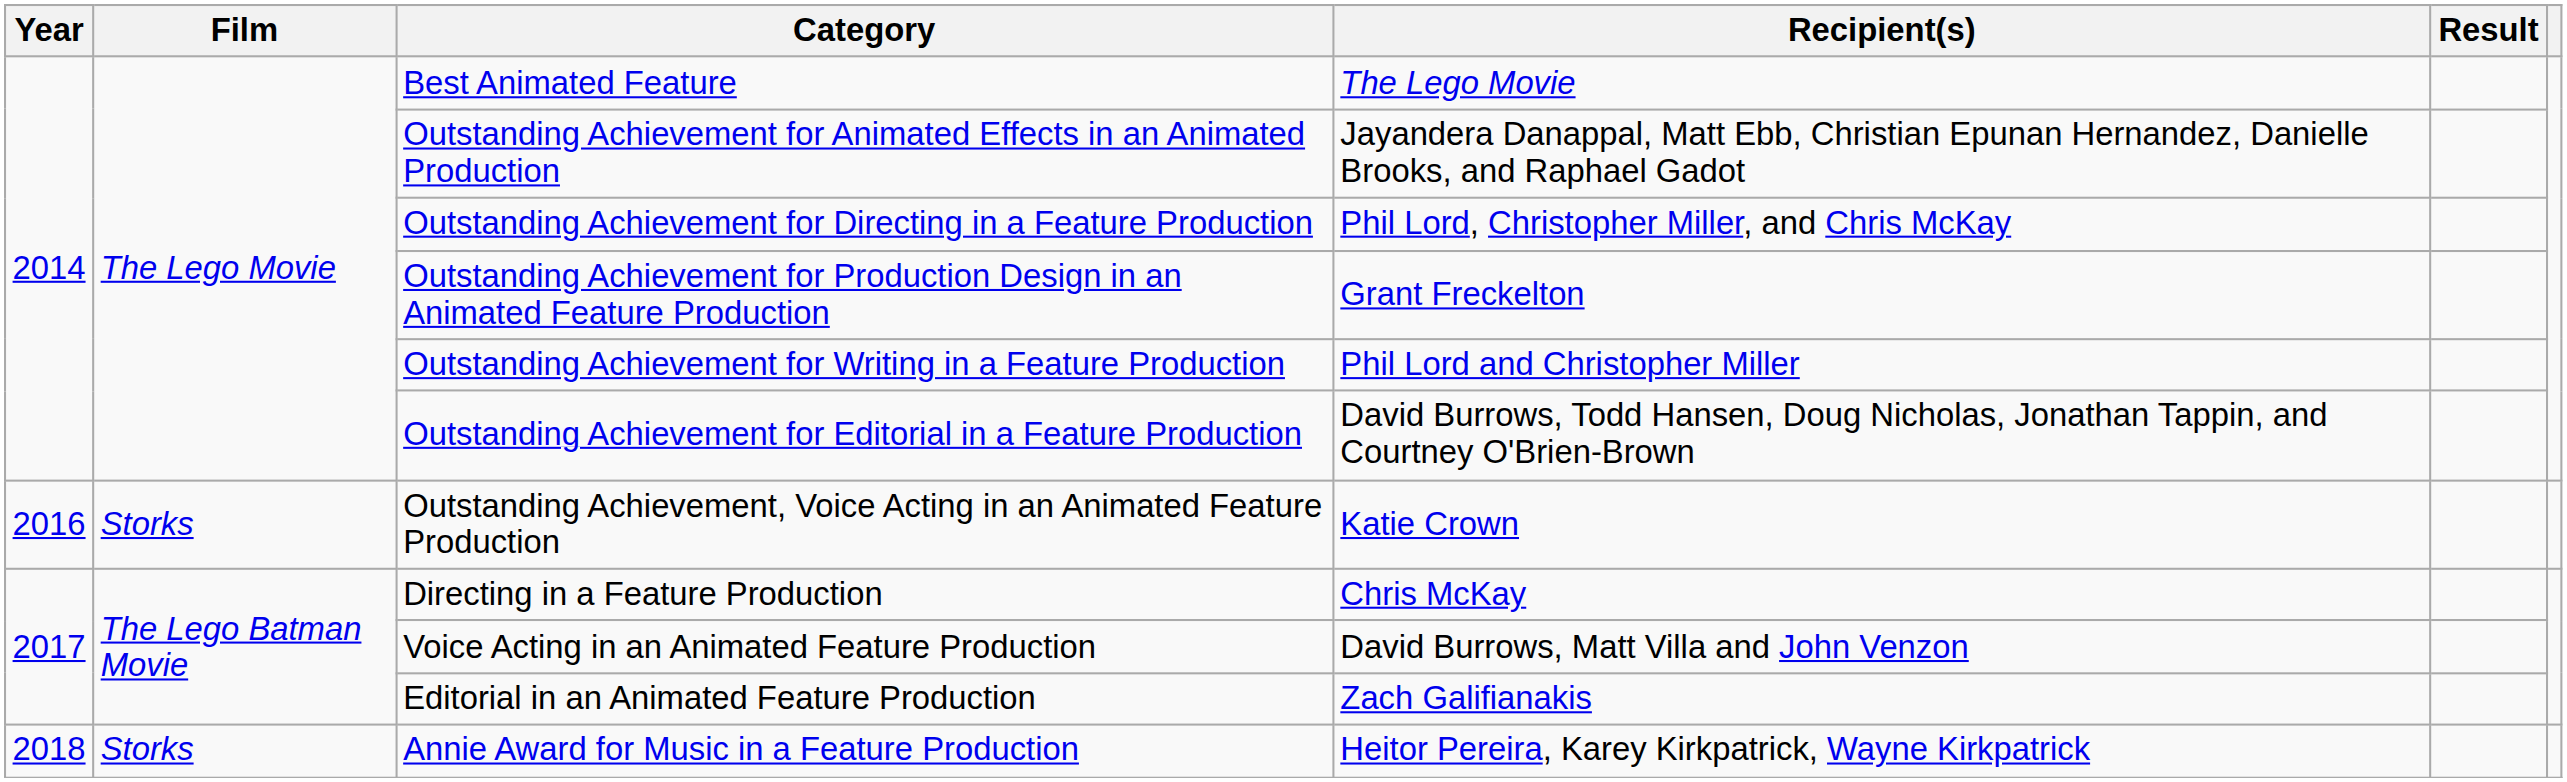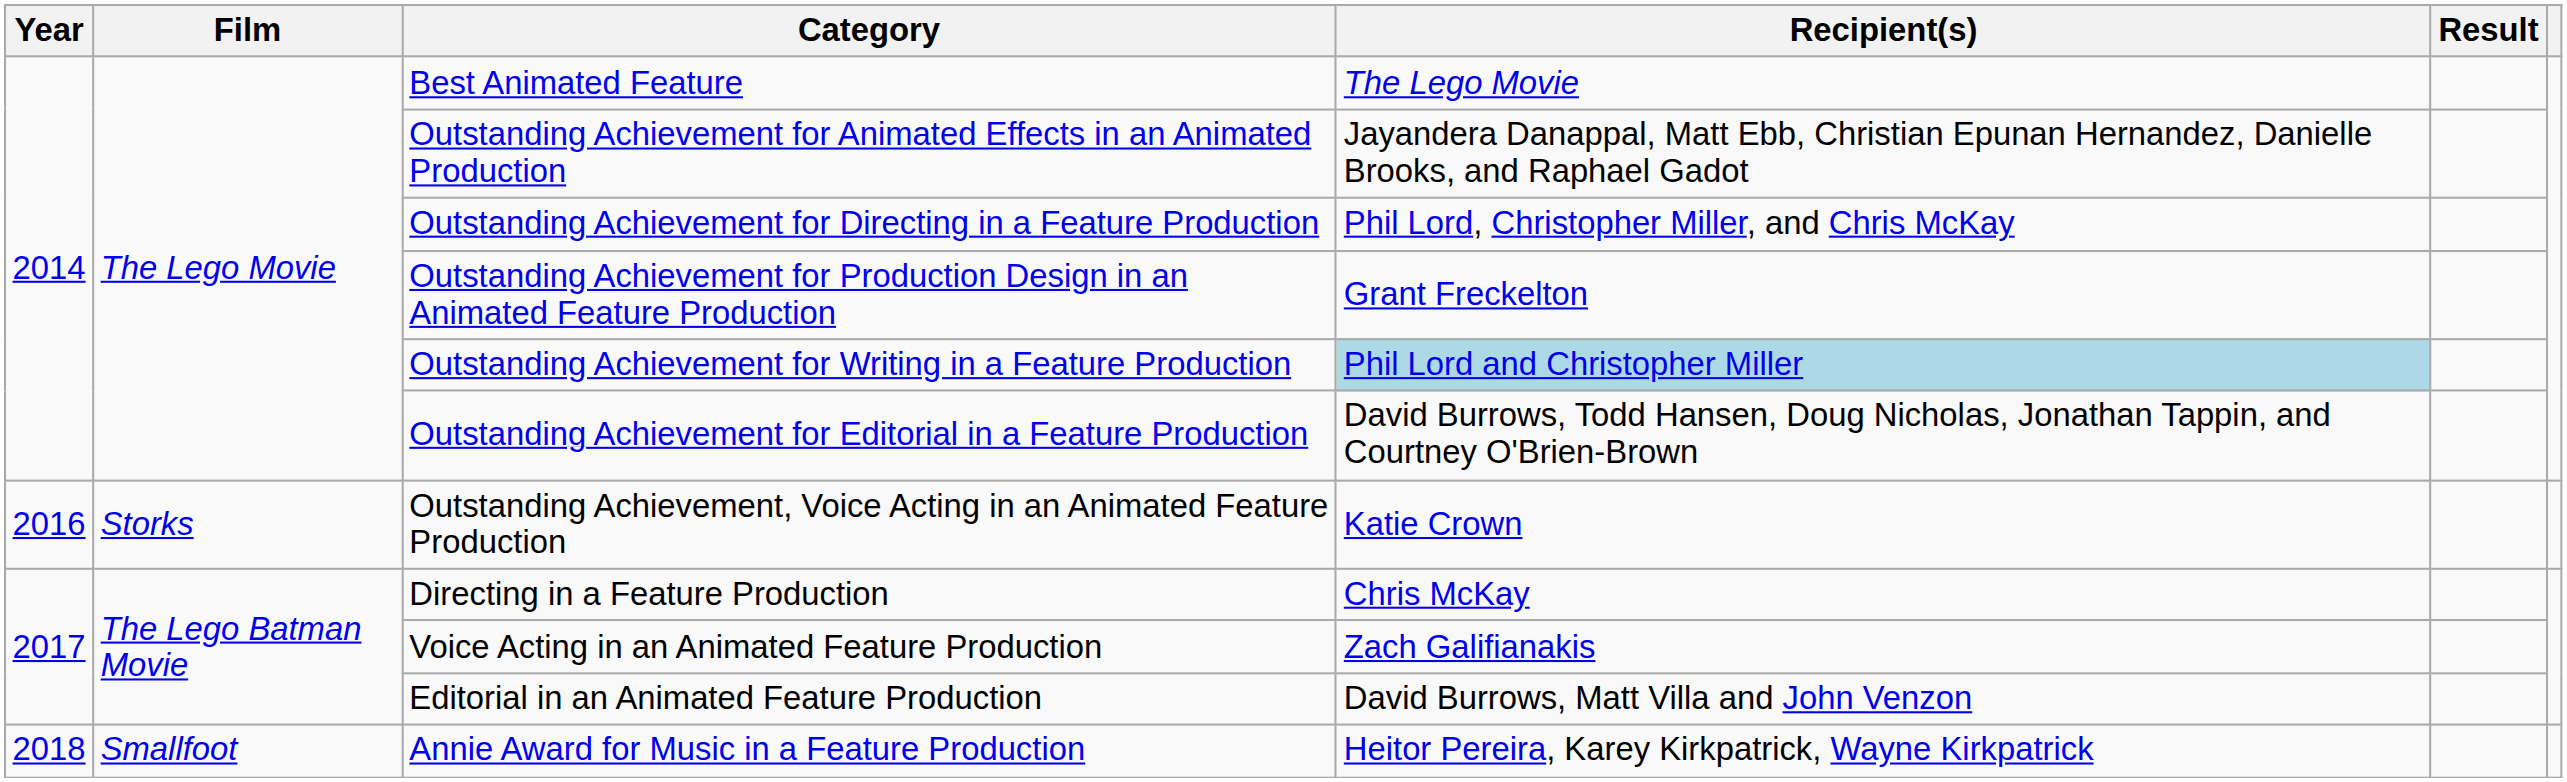(1570, 364) no background -> (1574, 364) lightblue background
(1655, 646) David Burrows, Matt Villa and John Venzon -> (1470, 646) Zach Galifianakis
(1466, 698) Zach Galifianakis -> (1658, 698) David Burrows, Matt Villa and John Venzon
(147, 750) Storks -> (169, 750) Smallfoot
